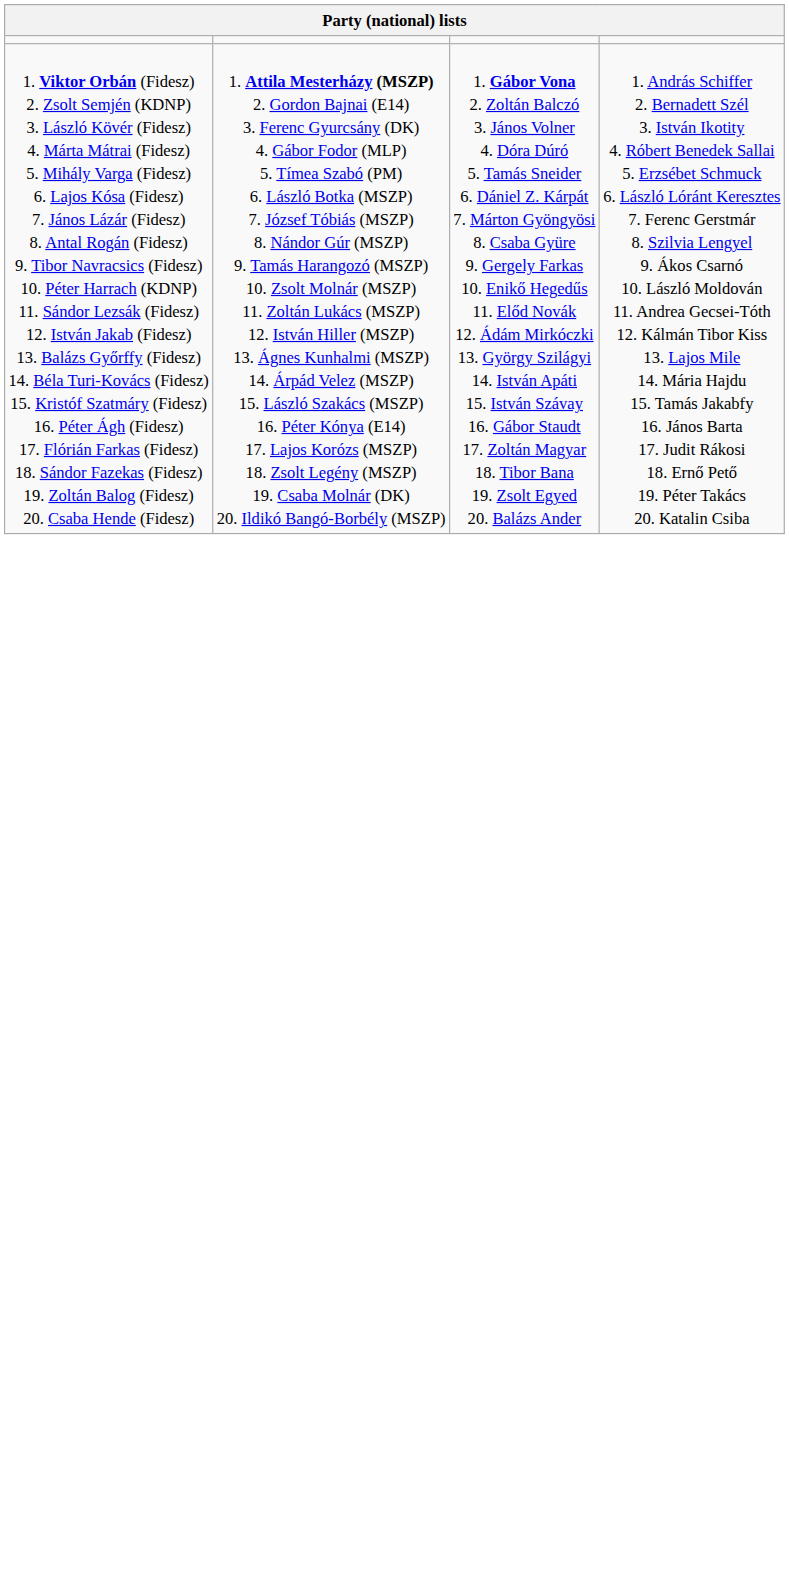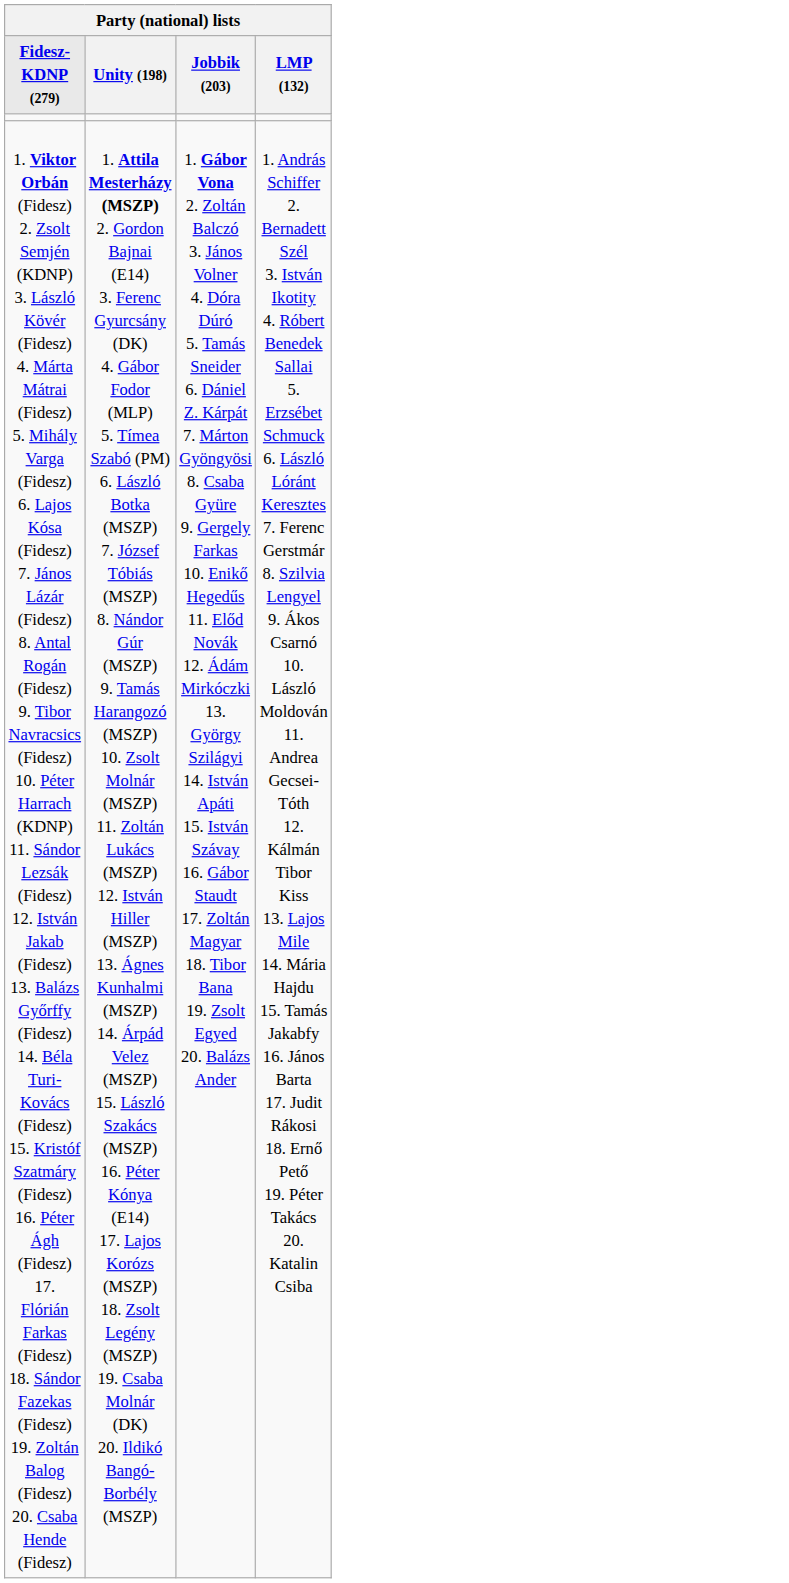+ row: (45, 74)
